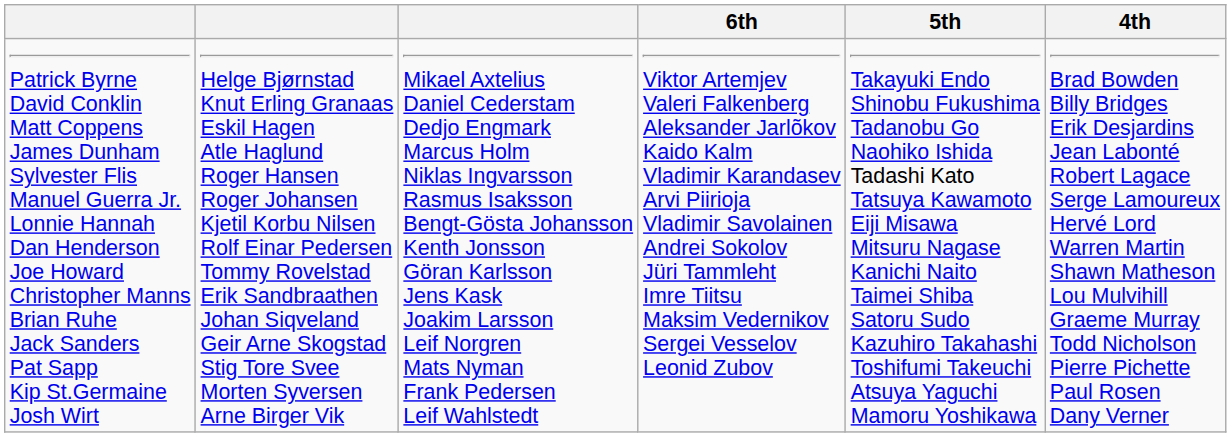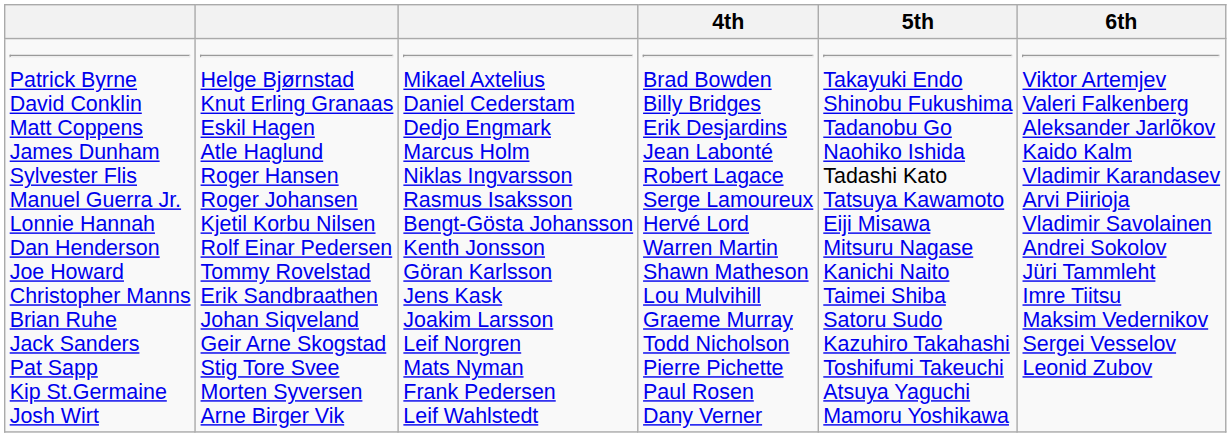columns swapped: (1135, 22) <-> (742, 22)
